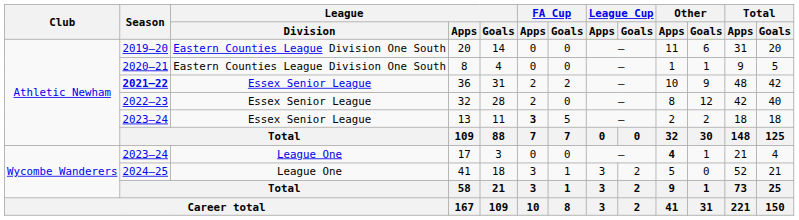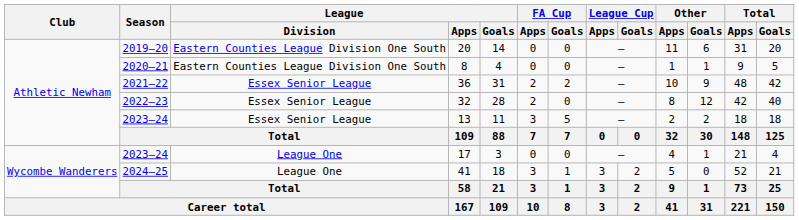(145, 84) bold -> (145, 84) normal
(533, 119) bold -> (533, 119) normal
(672, 154) bold -> (672, 154) normal
